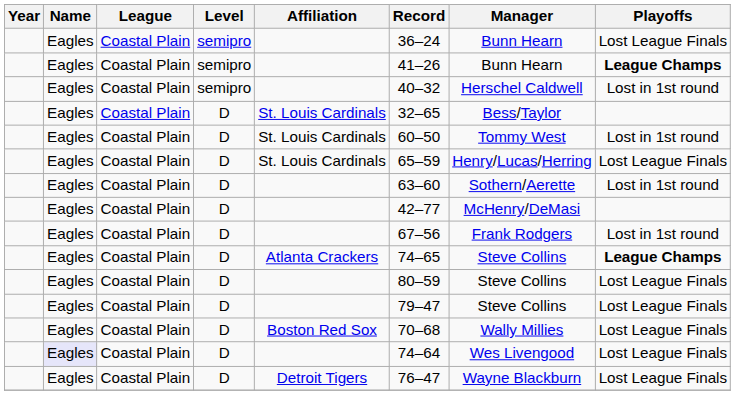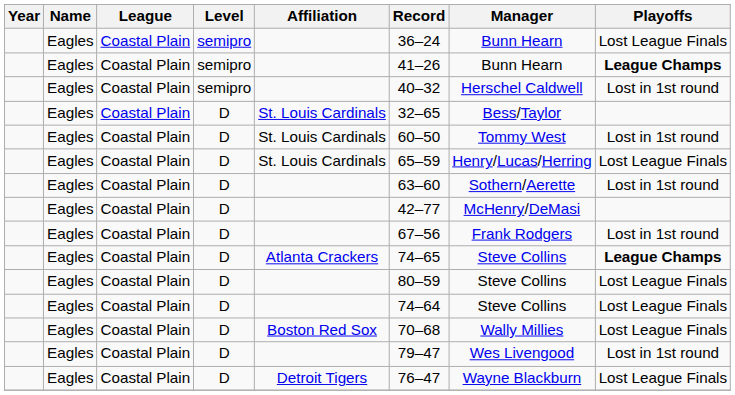(419, 305) 79–47 -> (419, 305) 74–64
(70, 354) lavender background -> (70, 354) no background
(419, 354) 74–64 -> (419, 354) 79–47
(663, 354) Lost League Finals -> (663, 354) Lost in 1st round
